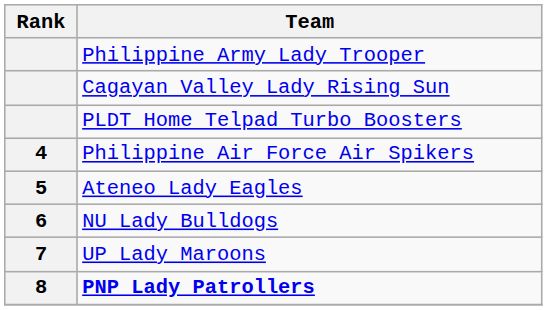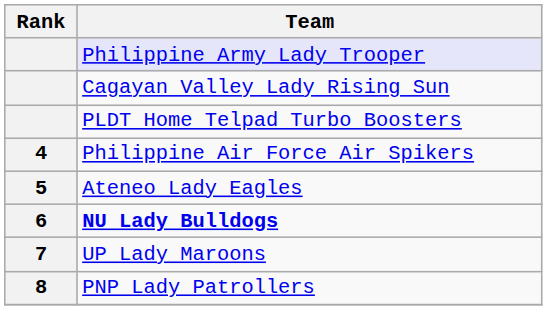(254, 55) no background -> (254, 55) lavender background
(180, 221) normal -> (180, 221) bold
(199, 288) bold -> (199, 288) normal
